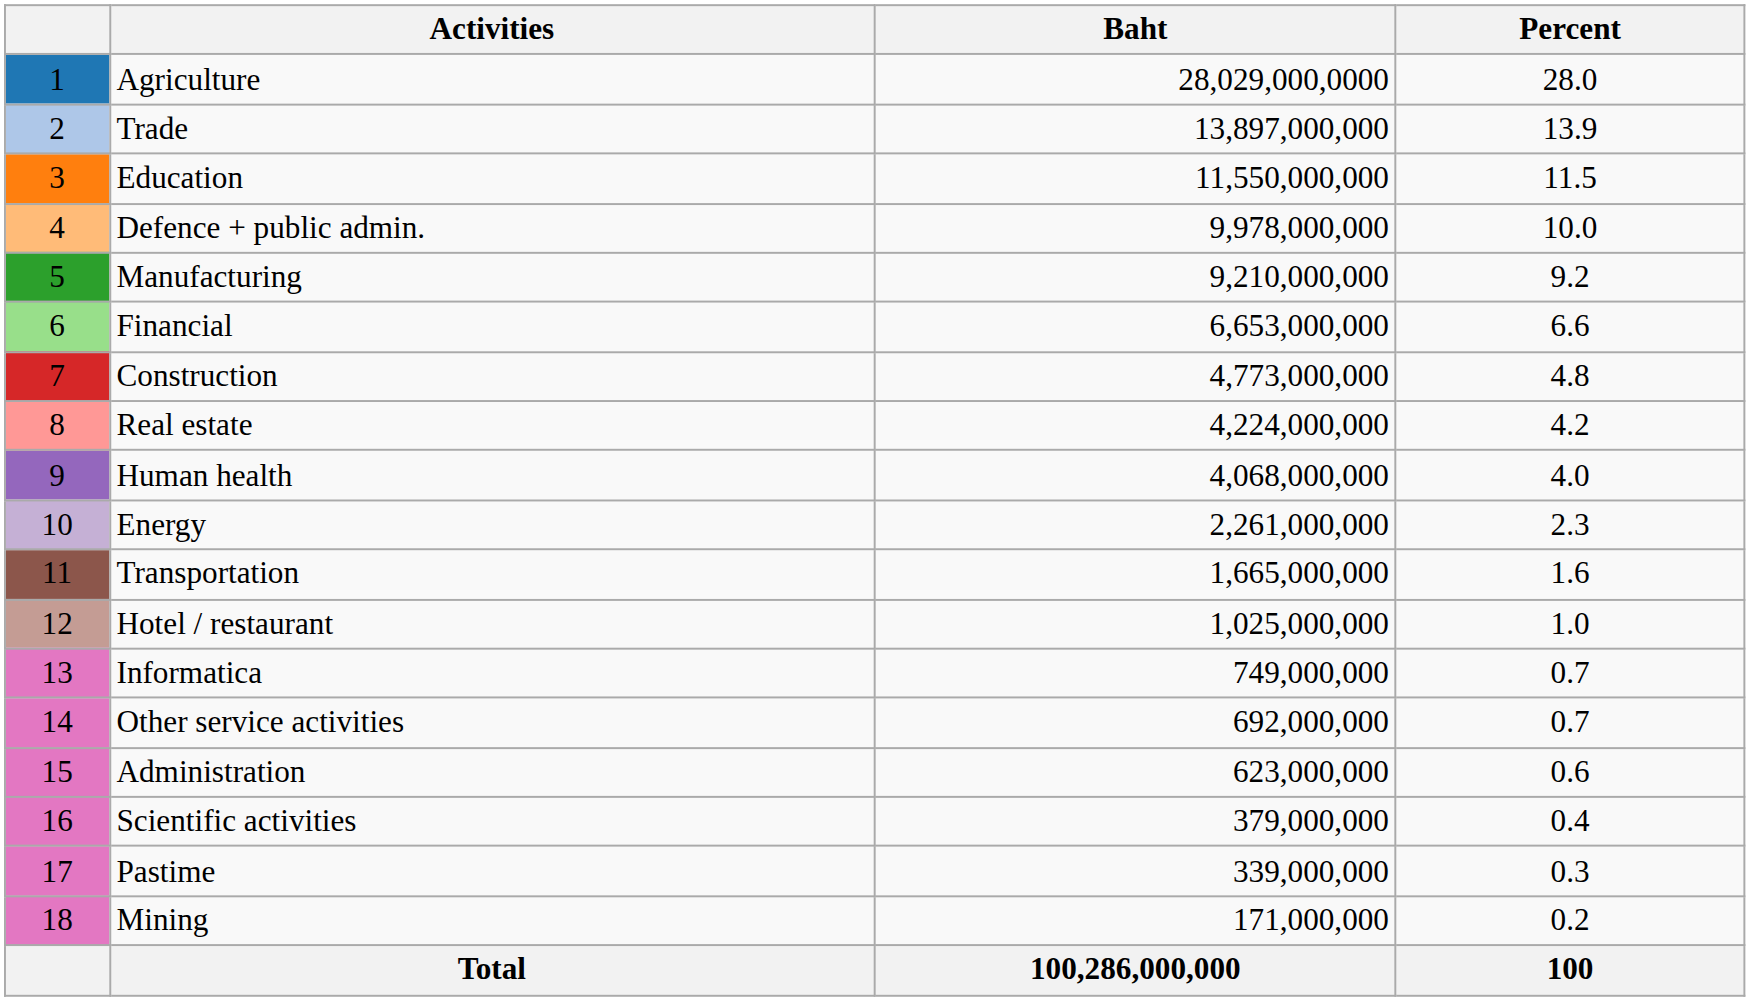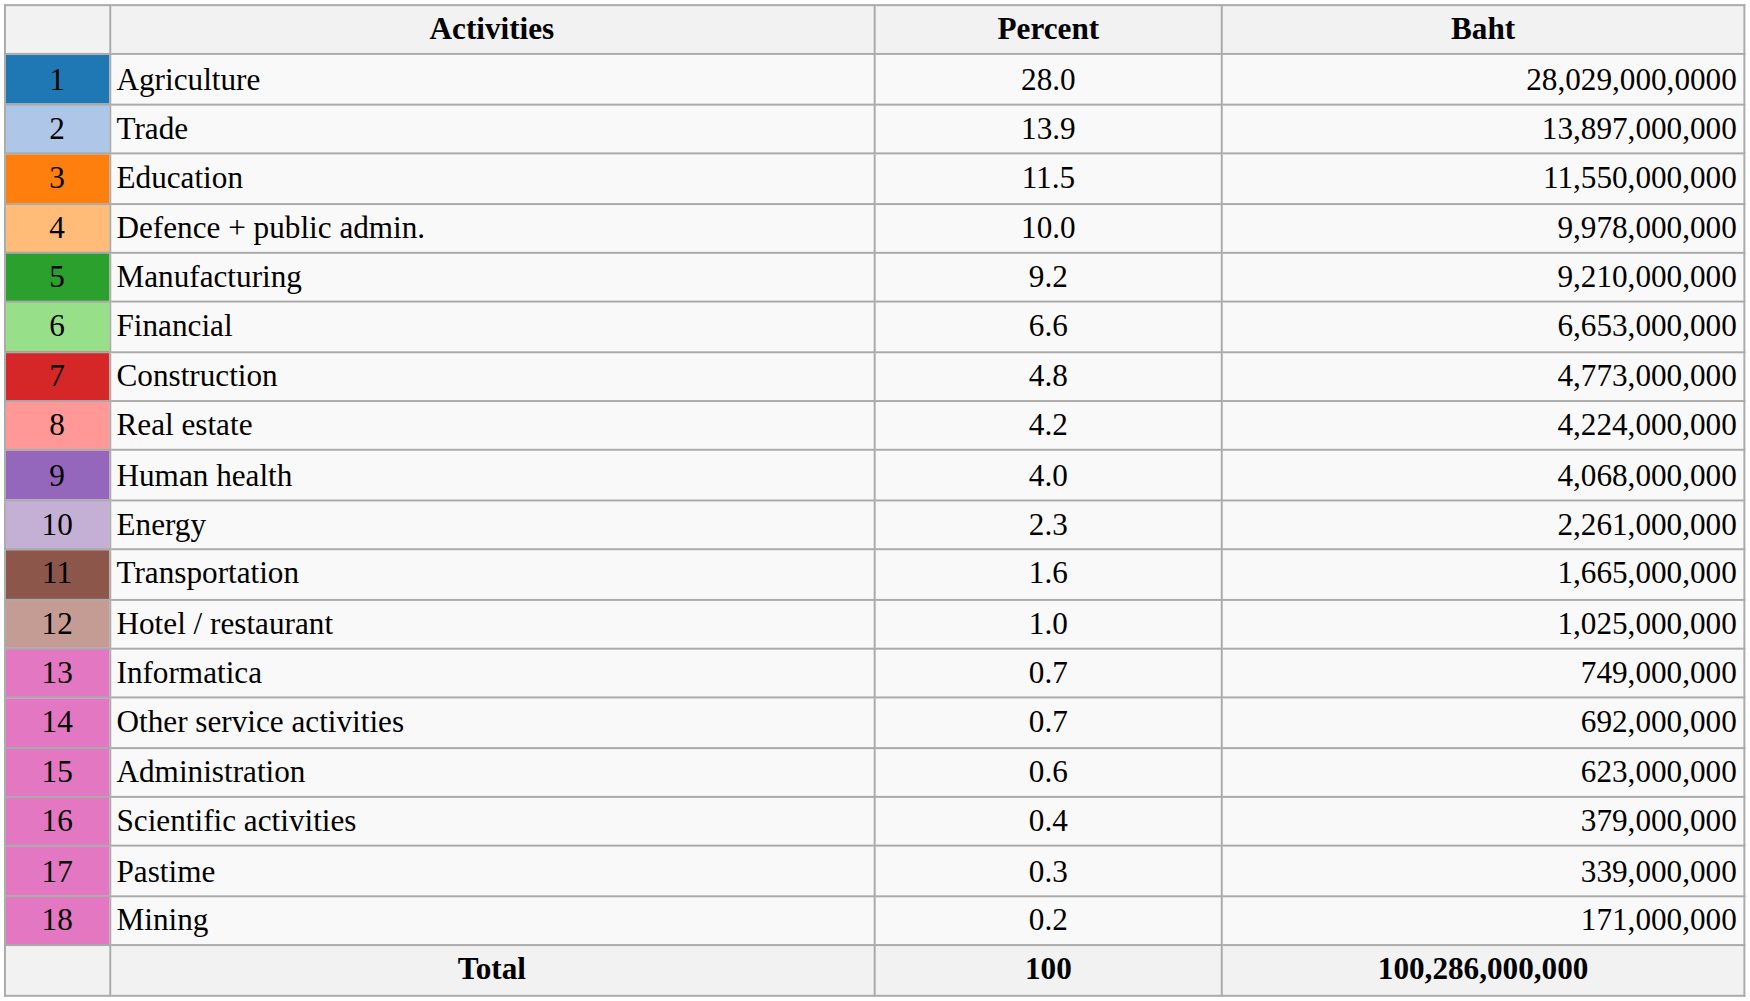columns swapped: (1135, 29) <-> (1570, 29)
